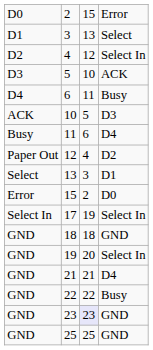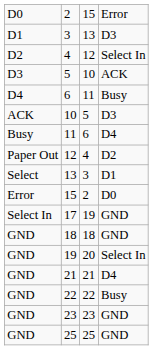(116, 34) Select -> (109, 34) D3
(123, 214) Select In -> (115, 214) GND
(89, 315) lavender background -> (89, 315) no background
